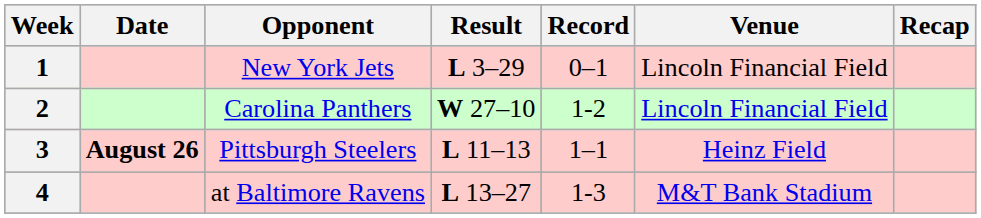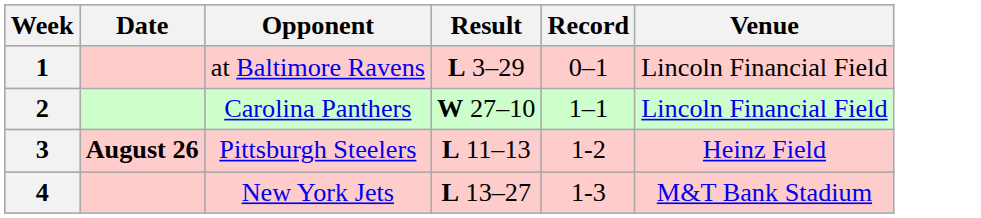- column: (935, 25)
(318, 66) New York Jets -> (318, 66) at Baltimore Ravens
(588, 108) 1-2 -> (588, 108) 1–1
(588, 150) 1–1 -> (588, 150) 1-2
(318, 191) at Baltimore Ravens -> (318, 191) New York Jets
